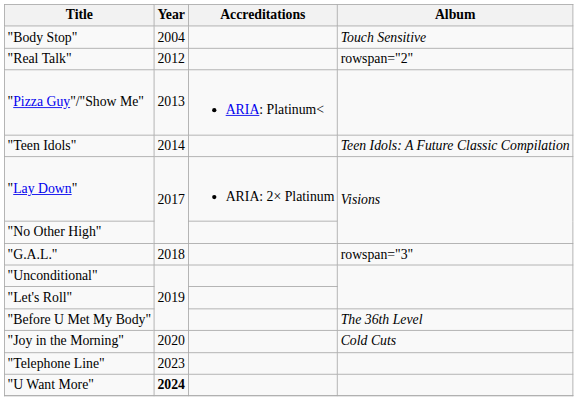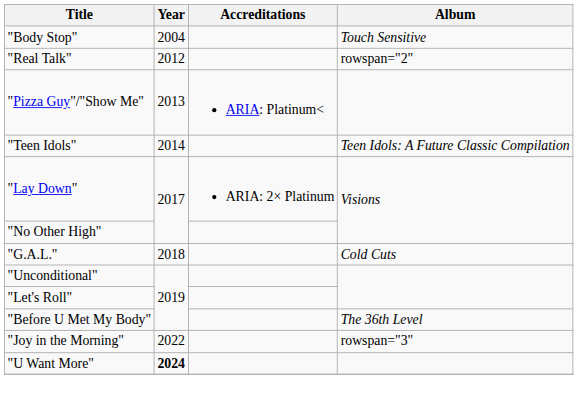(377, 254) rowspan="3" -> (368, 254) Cold Cuts
(171, 341) 2020 -> (171, 341) 2022
(368, 341) Cold Cuts -> (377, 341) rowspan="3"
- row: (56, 363)
